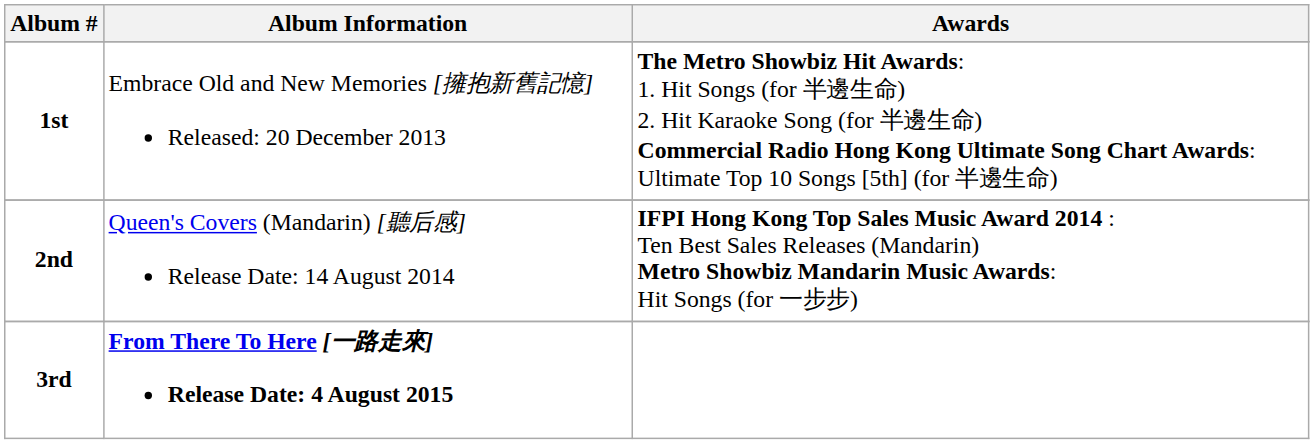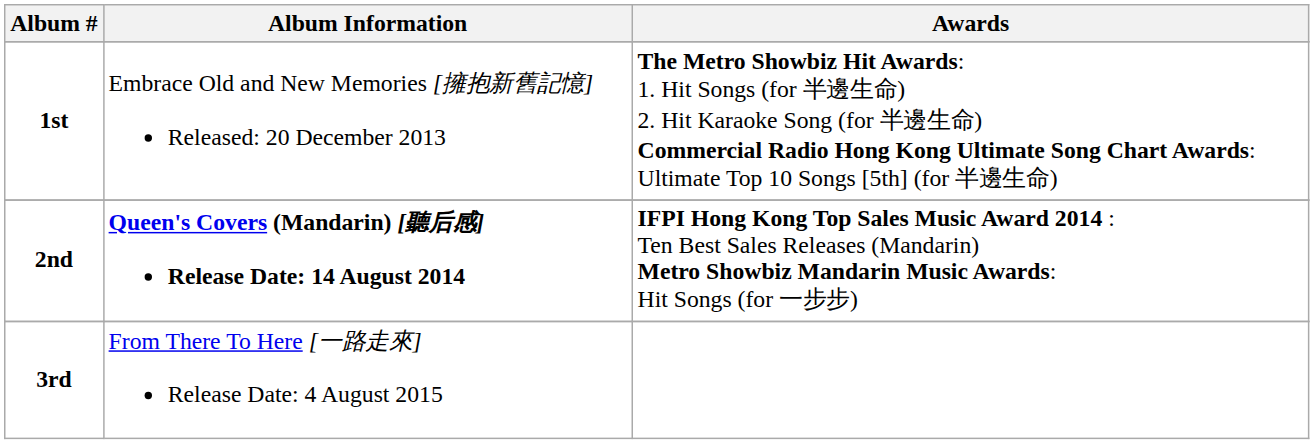(368, 250) normal -> (368, 250) bold
(368, 369) bold -> (368, 369) normal
